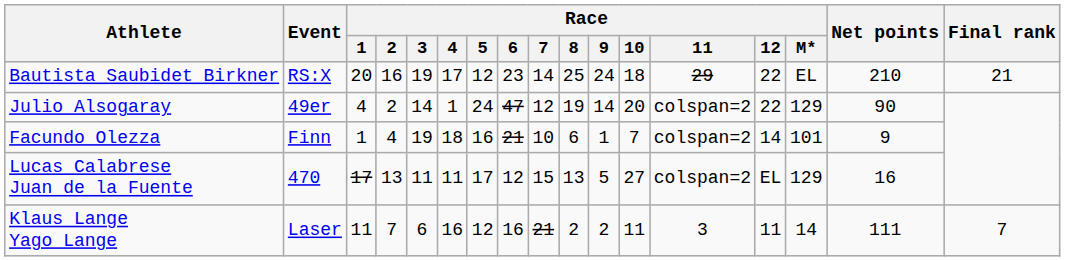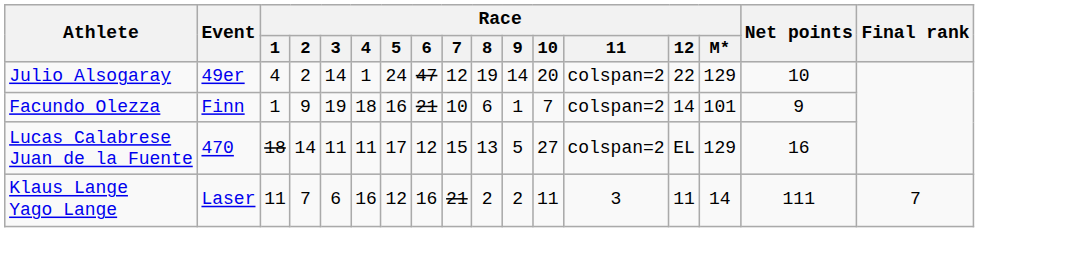- row: (144, 77)
(885, 107) 90 -> (799, 77) 10
(392, 137) 4 -> (305, 107) 9
(361, 178) 17 -> (275, 148) 18
(392, 178) 13 -> (305, 148) 14
